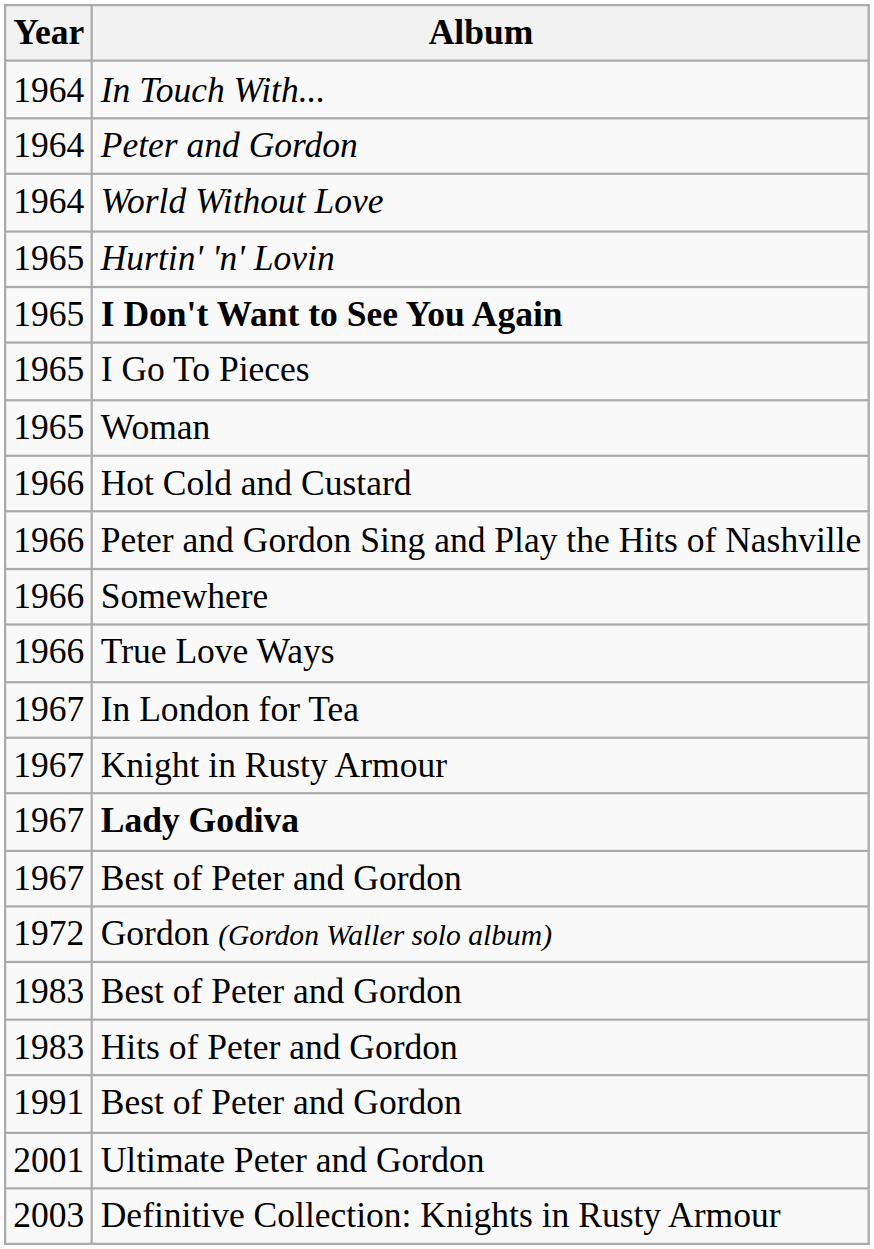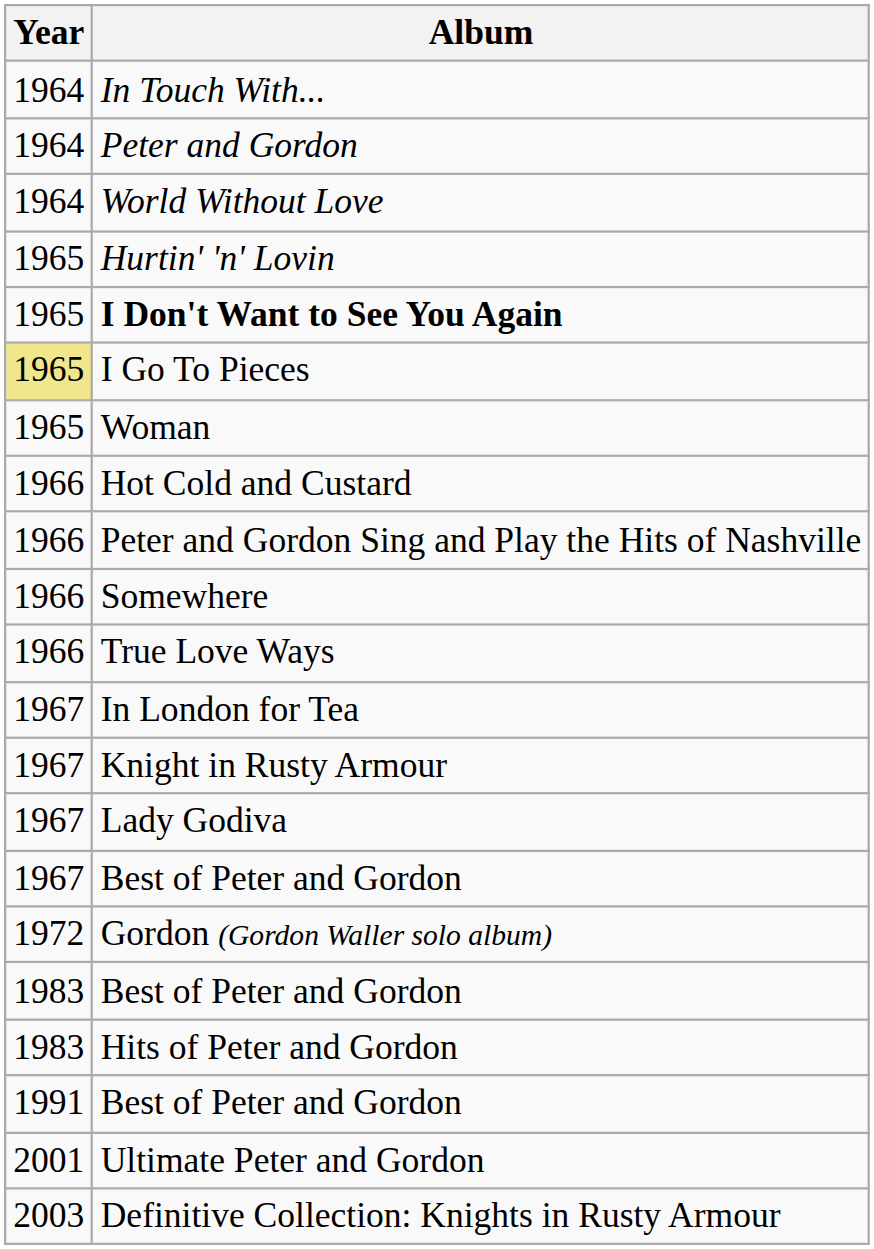(49, 370) no background -> (49, 370) khaki background
(200, 821) bold -> (194, 821) normal
